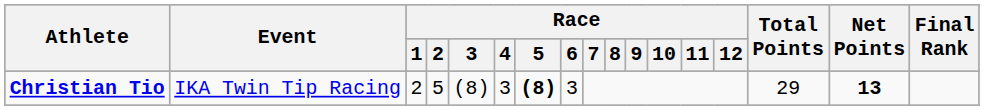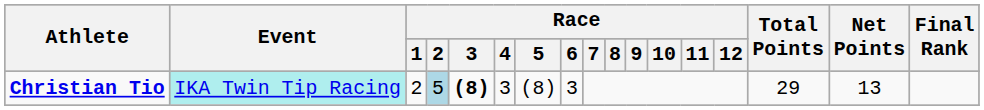(288, 88) no background -> (288, 88) paleturquoise background
(438, 88) no background -> (438, 88) lightblue background
(471, 88) normal -> (471, 88) bold
(538, 88) bold -> (538, 88) normal
(869, 88) bold -> (869, 88) normal
